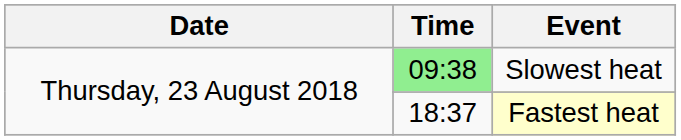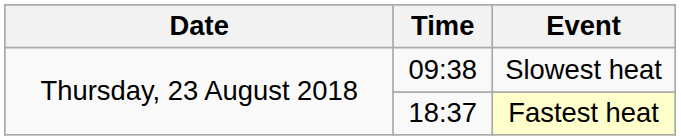(443, 69) lightgreen background -> (443, 69) no background
